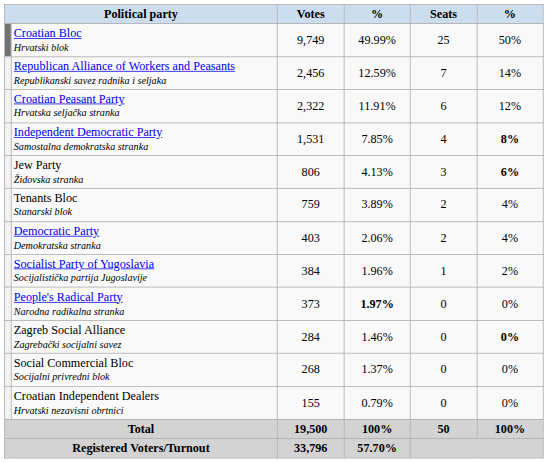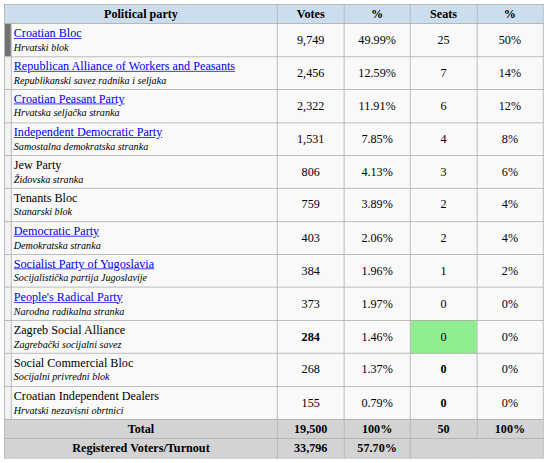(510, 139) bold -> (510, 139) normal
(510, 172) bold -> (510, 172) normal
(377, 303) bold -> (377, 303) normal
(311, 336) normal -> (311, 336) bold
(444, 336) no background -> (444, 336) lightgreen background
(510, 336) bold -> (510, 336) normal
(444, 369) normal -> (444, 369) bold
(444, 402) normal -> (444, 402) bold
